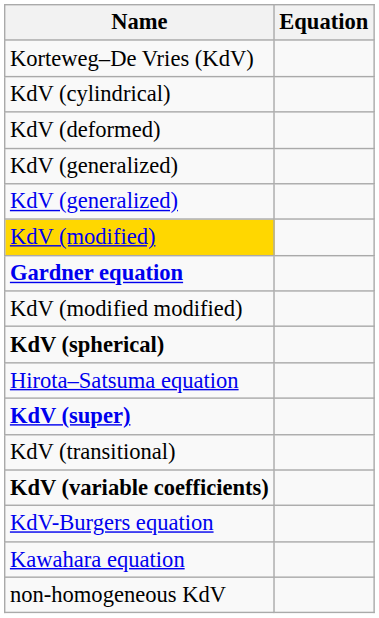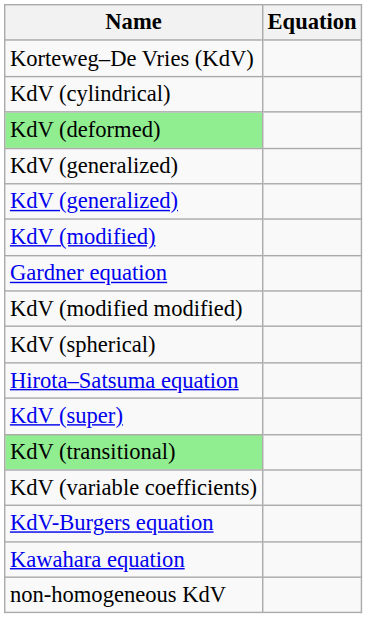(85, 129) no background -> (85, 129) lightgreen background
(83, 237) gold background -> (83, 237) no background
(96, 272) bold -> (89, 272) normal
(87, 344) bold -> (83, 344) normal
(70, 415) bold -> (66, 415) normal
(93, 451) no background -> (93, 451) lightgreen background
(139, 487) bold -> (134, 487) normal
